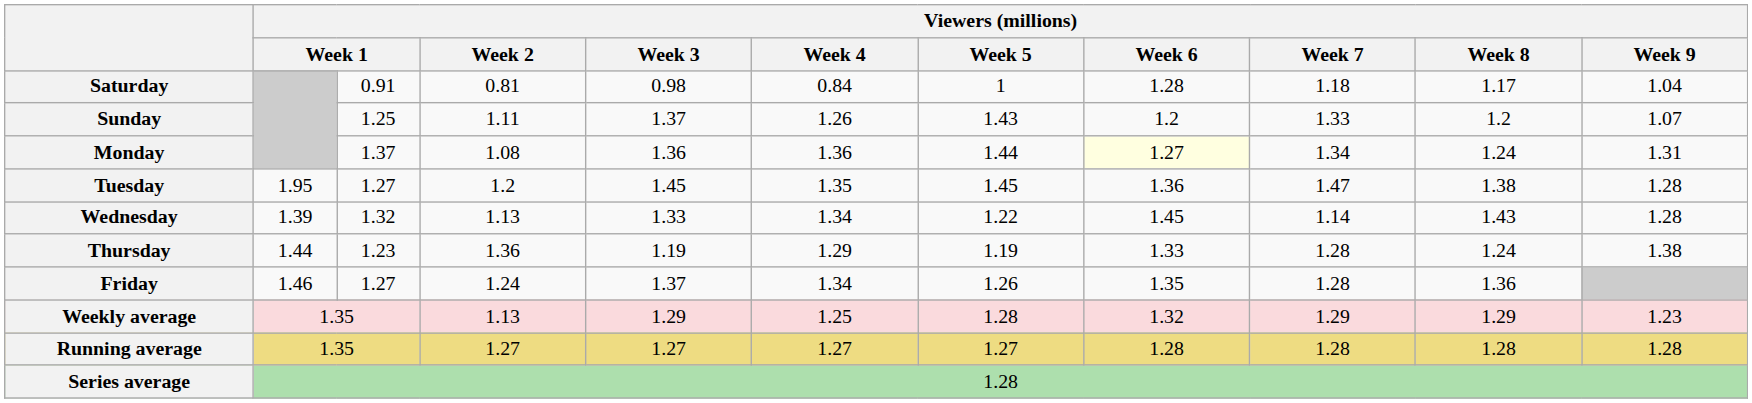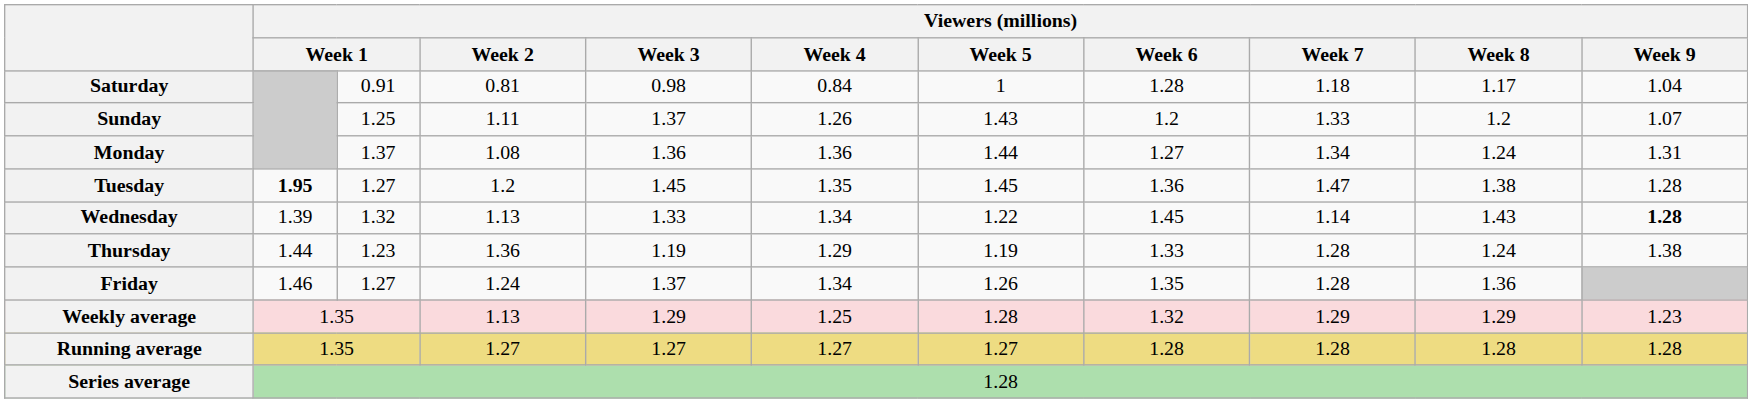(1167, 152) lightyellow background -> (1167, 152) no background
(295, 185) normal -> (295, 185) bold
(1665, 217) normal -> (1665, 217) bold
